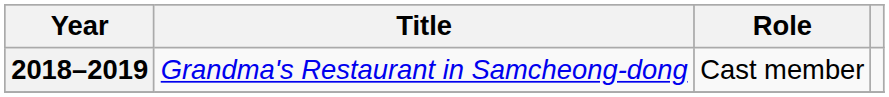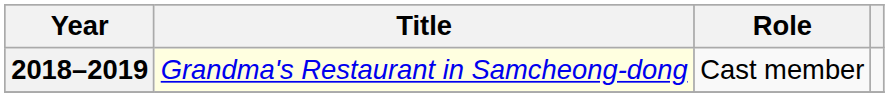(424, 69) no background -> (424, 69) lightyellow background
